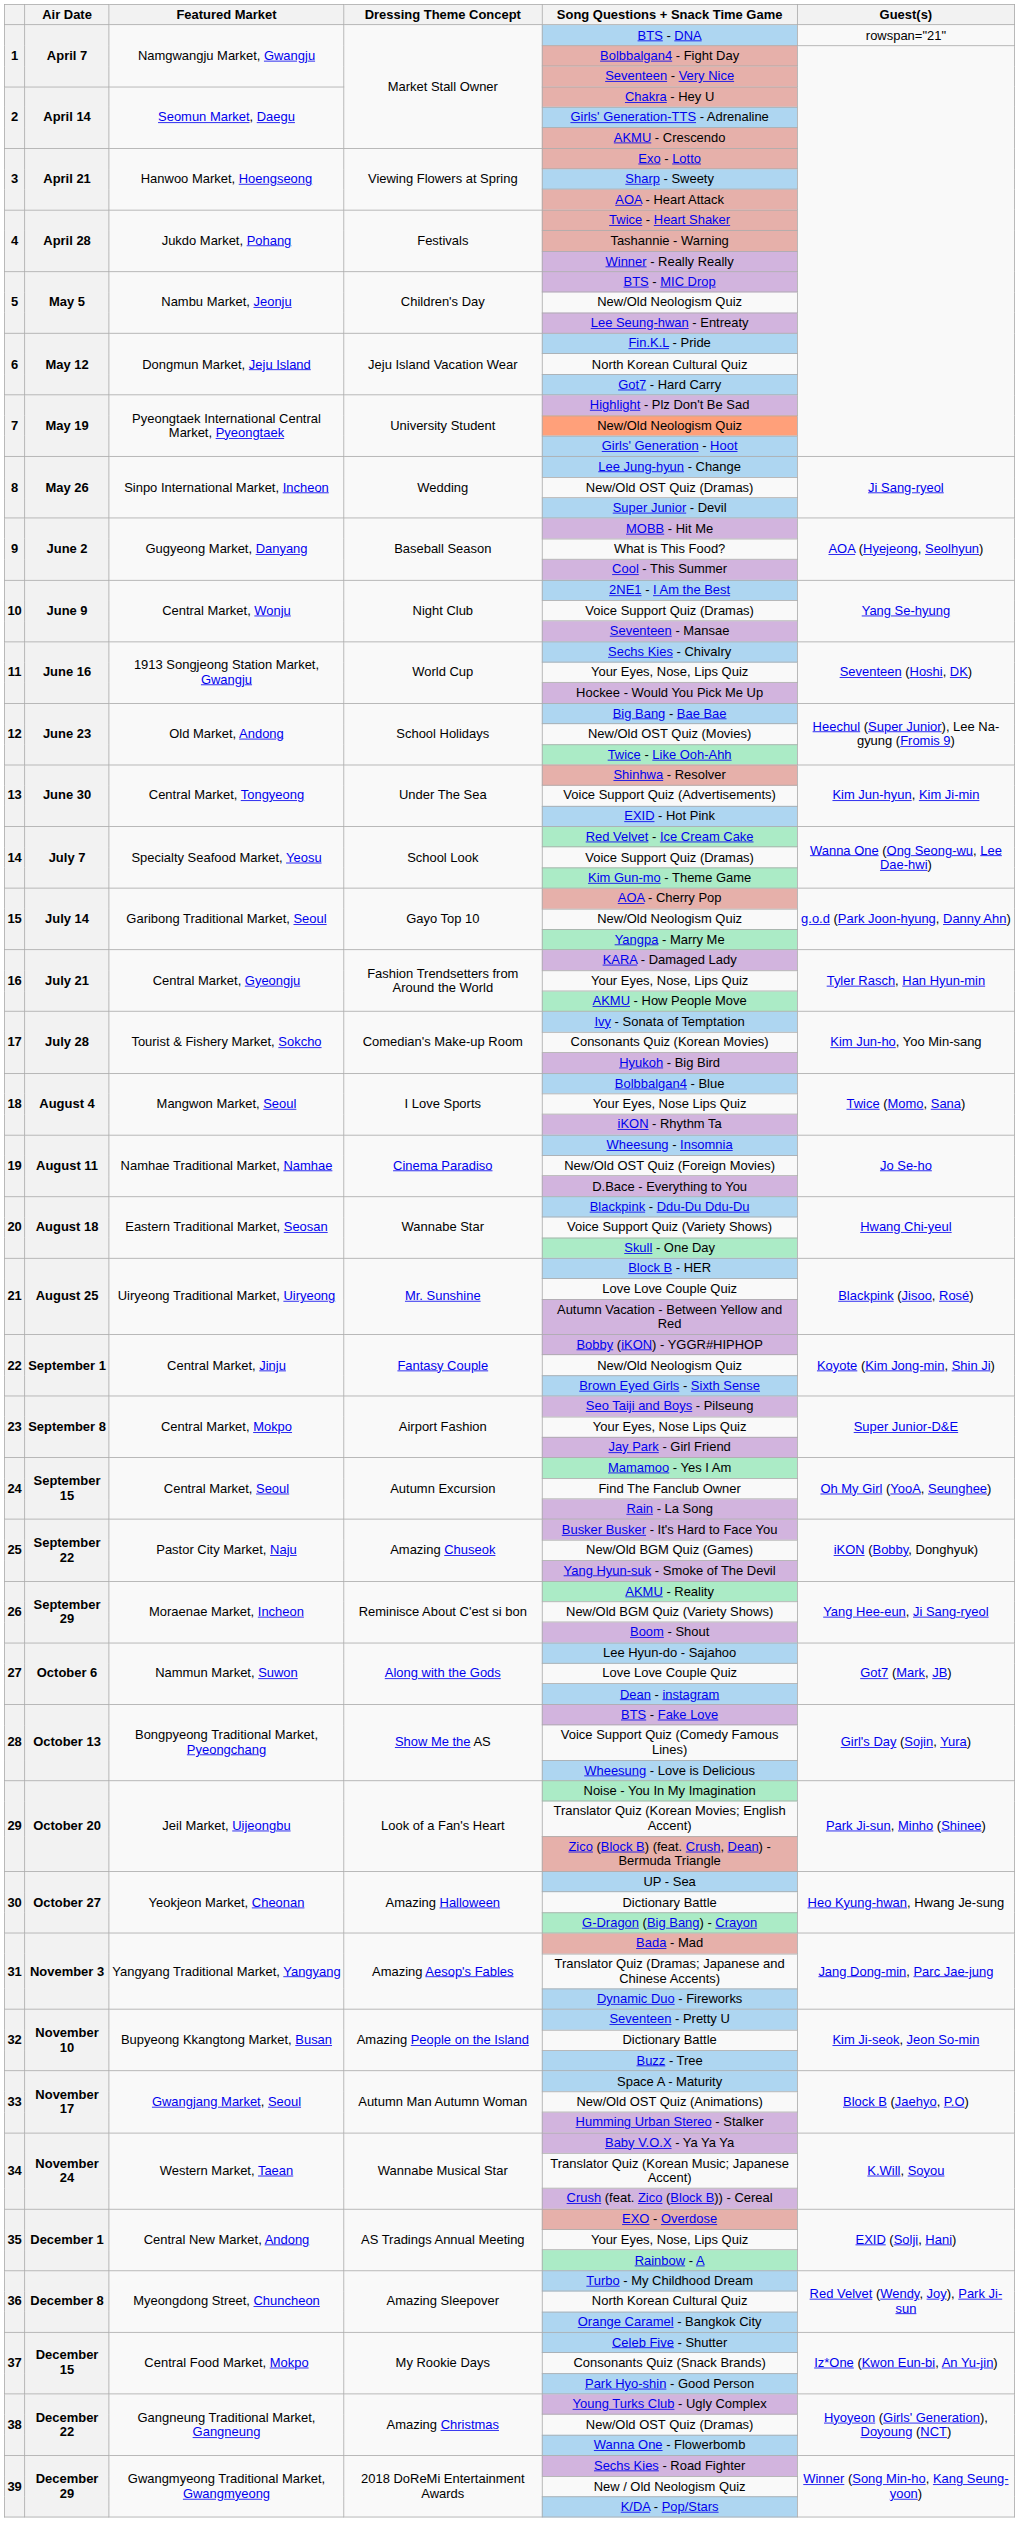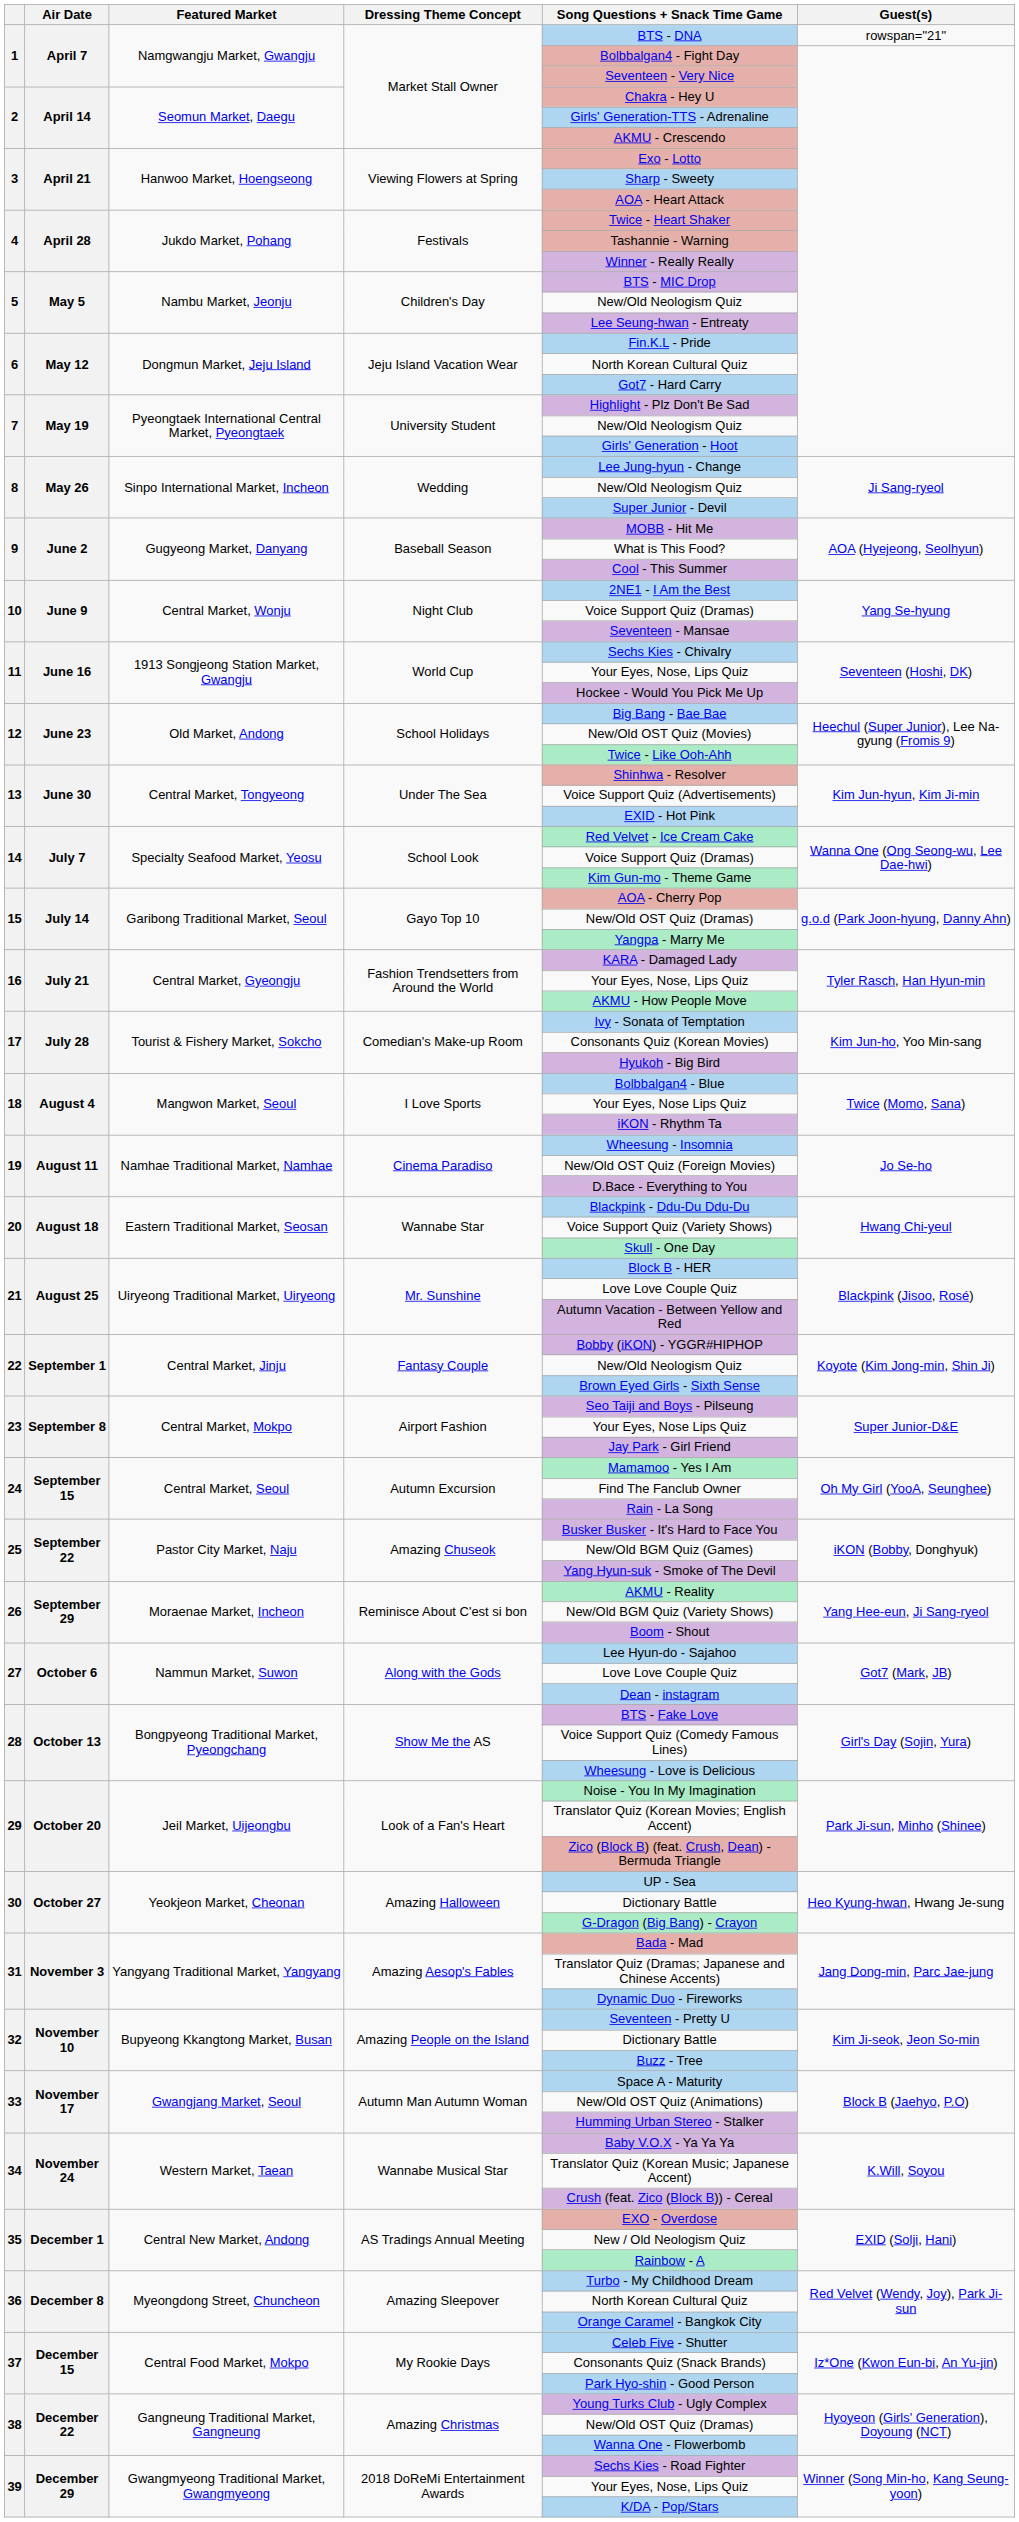(670, 425) lightsalmon background -> (670, 425) no background
(670, 487) New/Old OST Quiz (Dramas) -> (670, 487) New/Old Neologism Quiz
(670, 919) New/Old Neologism Quiz -> (670, 919) New/Old OST Quiz (Dramas)
(670, 2239) Your Eyes, Nose, Lips Quiz -> (670, 2239) New / Old Neologism Quiz
(670, 2486) New / Old Neologism Quiz -> (670, 2486) Your Eyes, Nose, Lips Quiz
